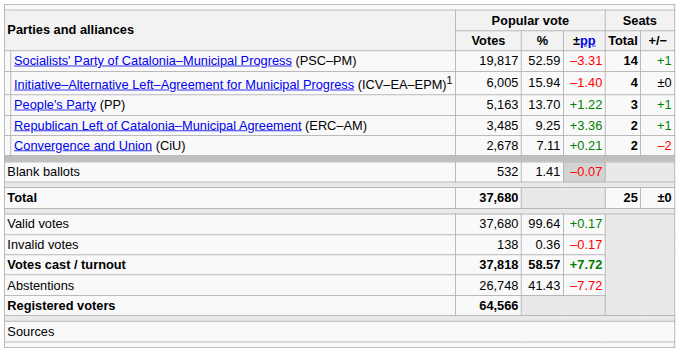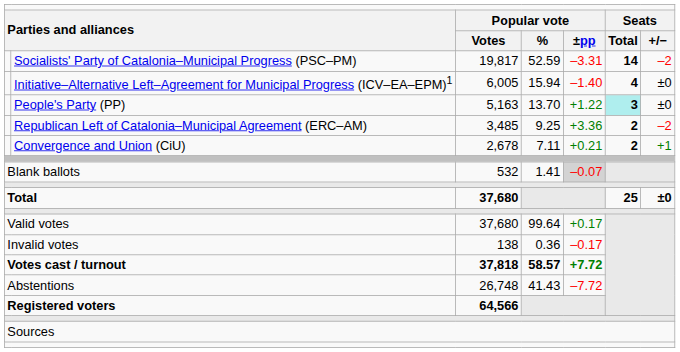(664, 61) +1 -> (665, 61) –2
(634, 105) no background -> (634, 105) paleturquoise background
(664, 105) +1 -> (665, 105) ±0
(664, 125) +1 -> (665, 125) –2
(665, 145) –2 -> (664, 145) +1
